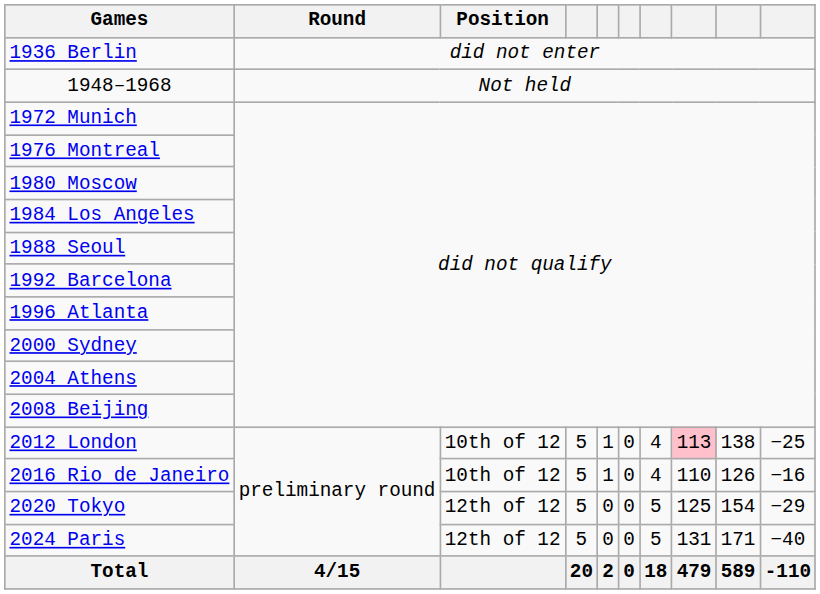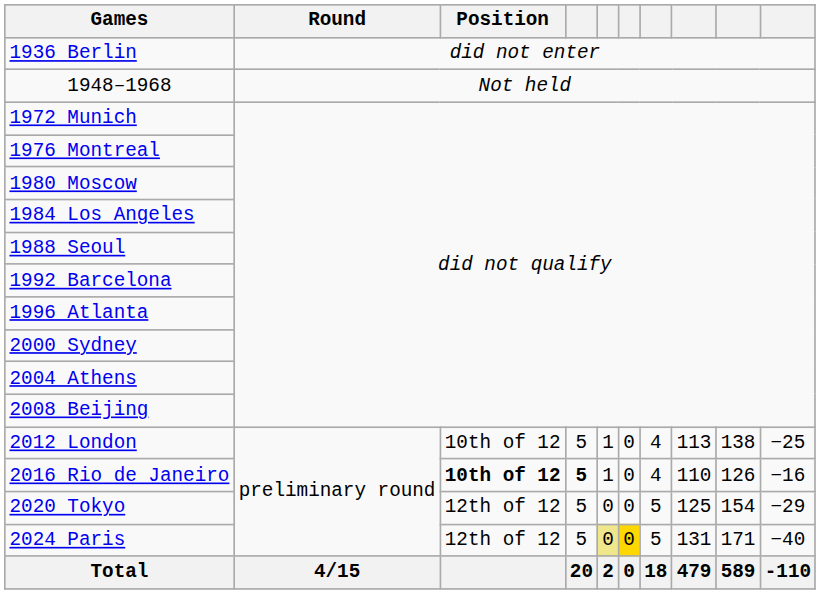(694, 442) pink background -> (694, 442) no background
(503, 475) normal -> (503, 475) bold
(581, 475) normal -> (581, 475) bold
(608, 540) no background -> (608, 540) khaki background
(629, 540) no background -> (629, 540) gold background
